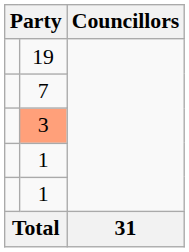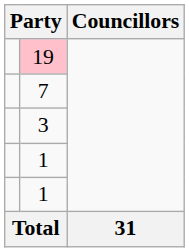(43, 56) no background -> (43, 56) pink background
(43, 125) lightsalmon background -> (43, 125) no background
